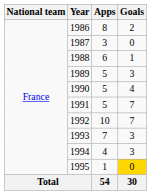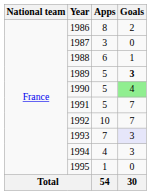(132, 74) normal -> (132, 74) bold
(132, 89) no background -> (132, 89) lightgreen background
(132, 136) no background -> (132, 136) lavender background
(132, 167) gold background -> (132, 167) no background
